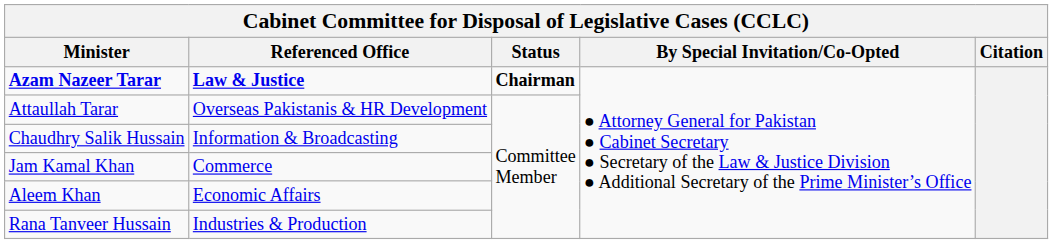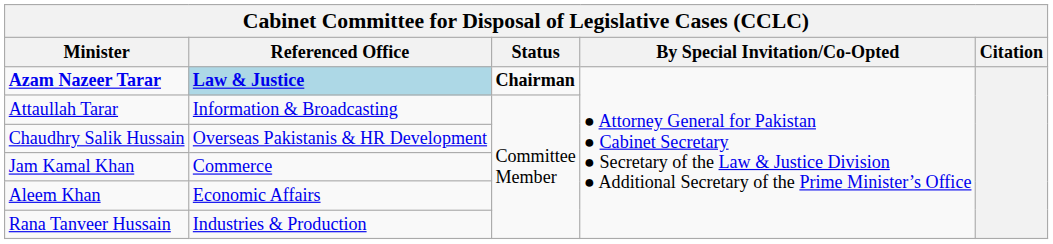(249, 80) no background -> (249, 80) lightblue background
(340, 109) Overseas Pakistanis & HR Development -> (295, 109) Information & Broadcasting
(295, 138) Information & Broadcasting -> (340, 138) Overseas Pakistanis & HR Development
